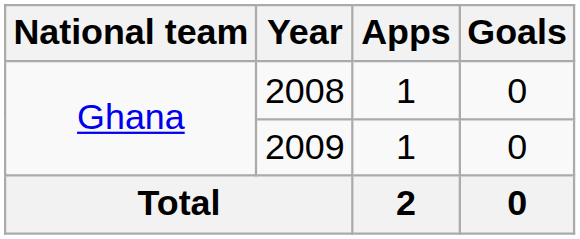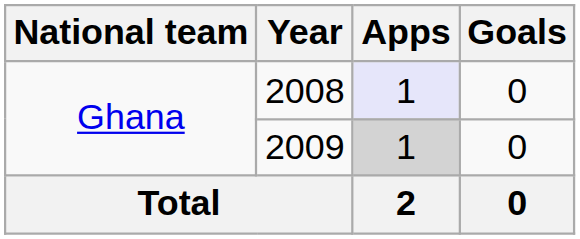(406, 89) no background -> (406, 89) lavender background
(406, 146) no background -> (406, 146) lightgrey background
